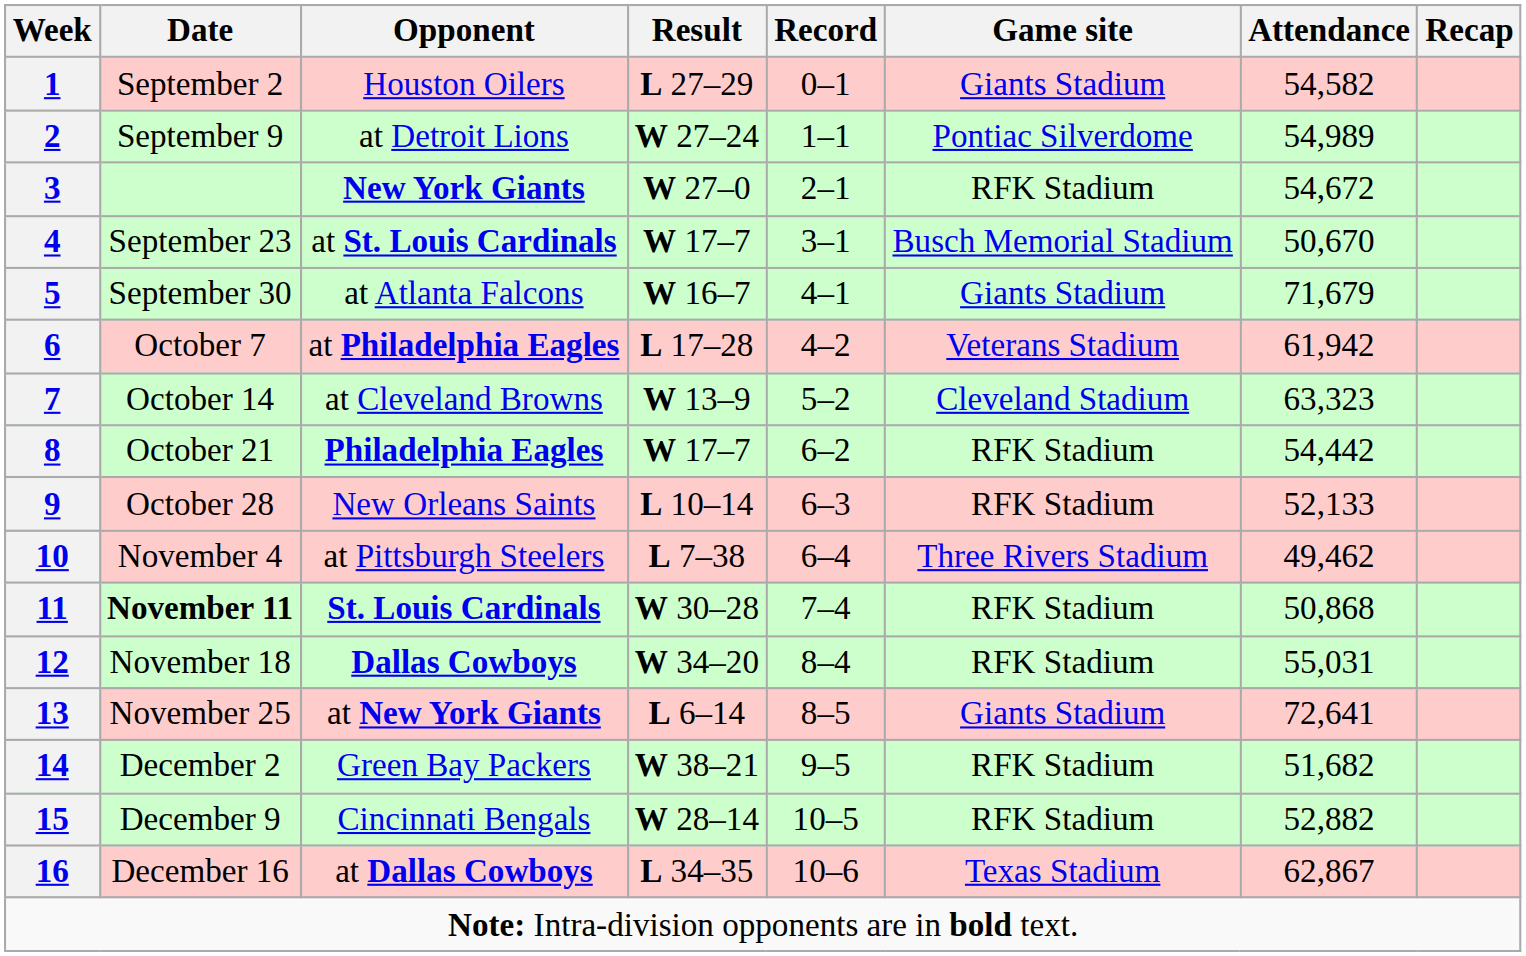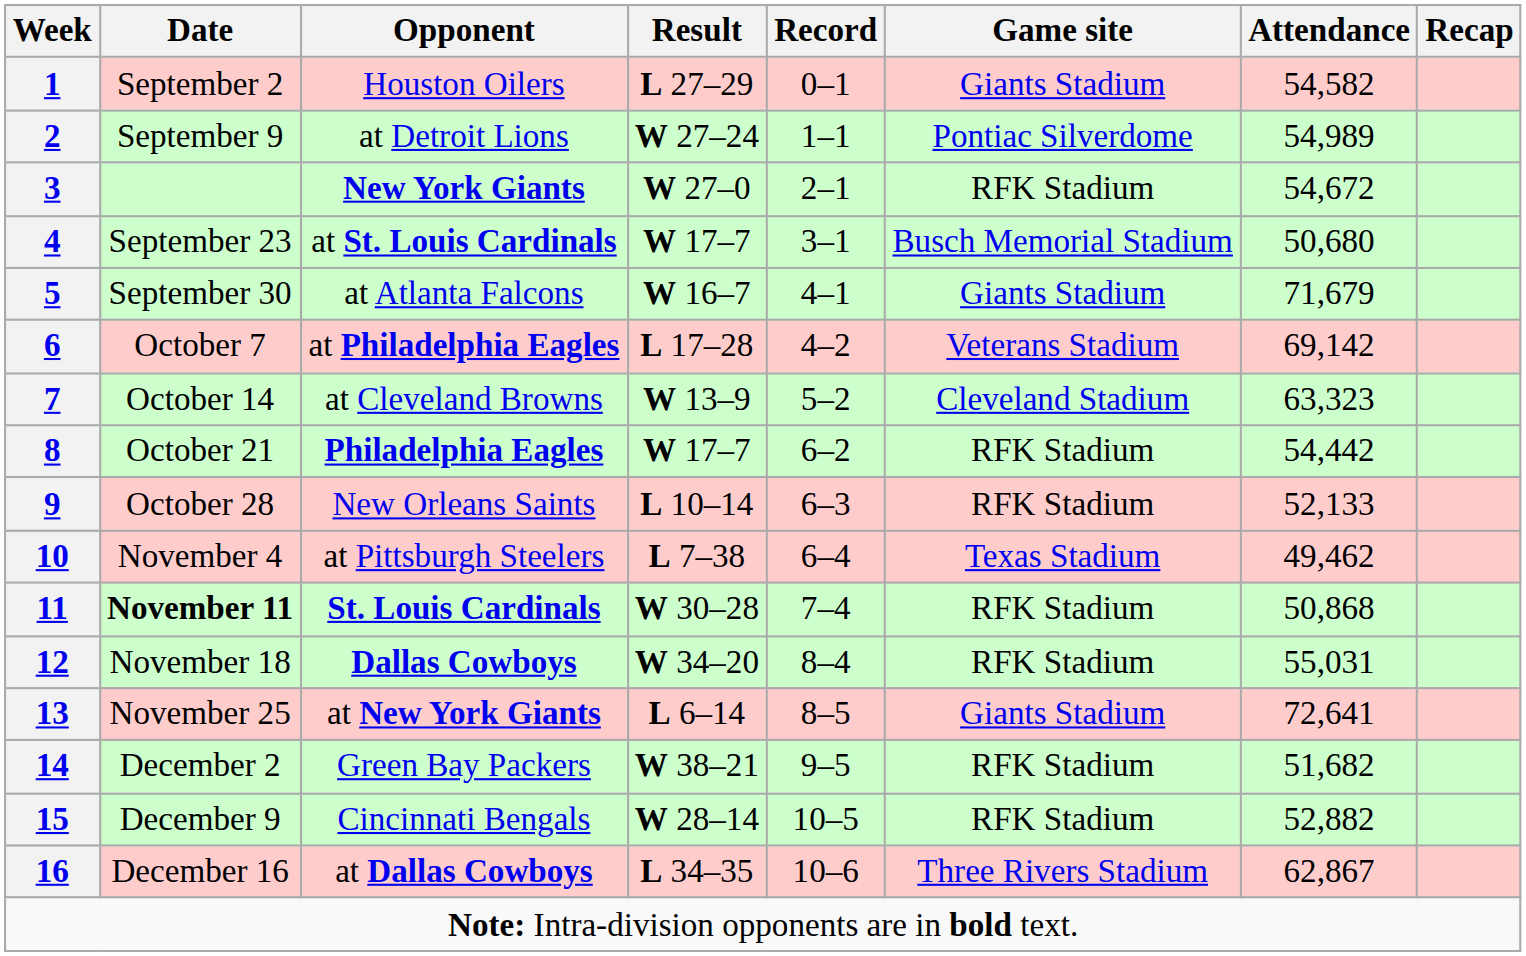(1329, 240) 50,670 -> (1329, 240) 50,680
(1329, 345) 61,942 -> (1329, 345) 69,142
(1063, 556) Three Rivers Stadium -> (1063, 556) Texas Stadium
(1063, 871) Texas Stadium -> (1063, 871) Three Rivers Stadium
